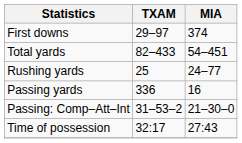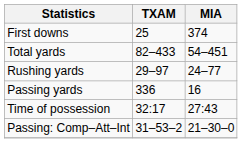(152, 33) 29–97 -> (142, 33) 25
(142, 71) 25 -> (152, 71) 29–97
rows swapped: (69, 109) <-> (59, 128)
